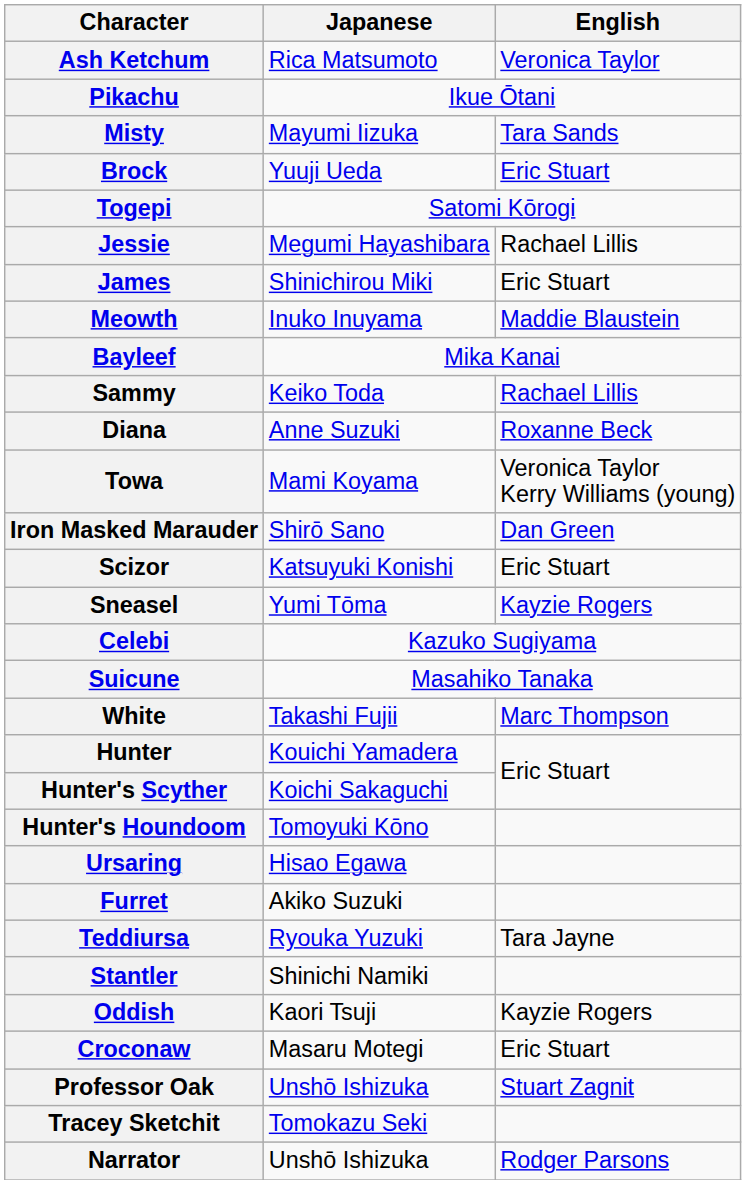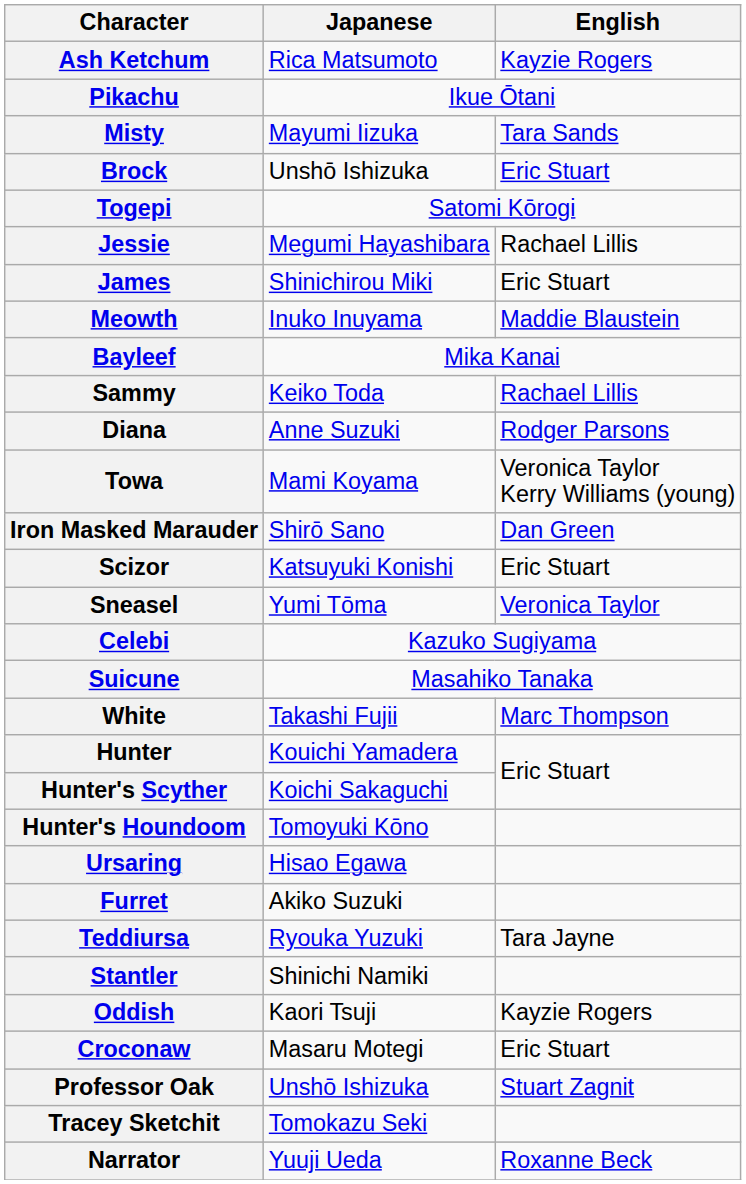(580, 60) Veronica Taylor -> (576, 60) Kayzie Rogers
(325, 171) Yuuji Ueda -> (349, 171) Unshō Ishizuka
(576, 430) Roxanne Beck -> (585, 430) Rodger Parsons
(576, 605) Kayzie Rogers -> (580, 605) Veronica Taylor
(349, 1160) Unshō Ishizuka -> (325, 1160) Yuuji Ueda
(585, 1160) Rodger Parsons -> (576, 1160) Roxanne Beck
